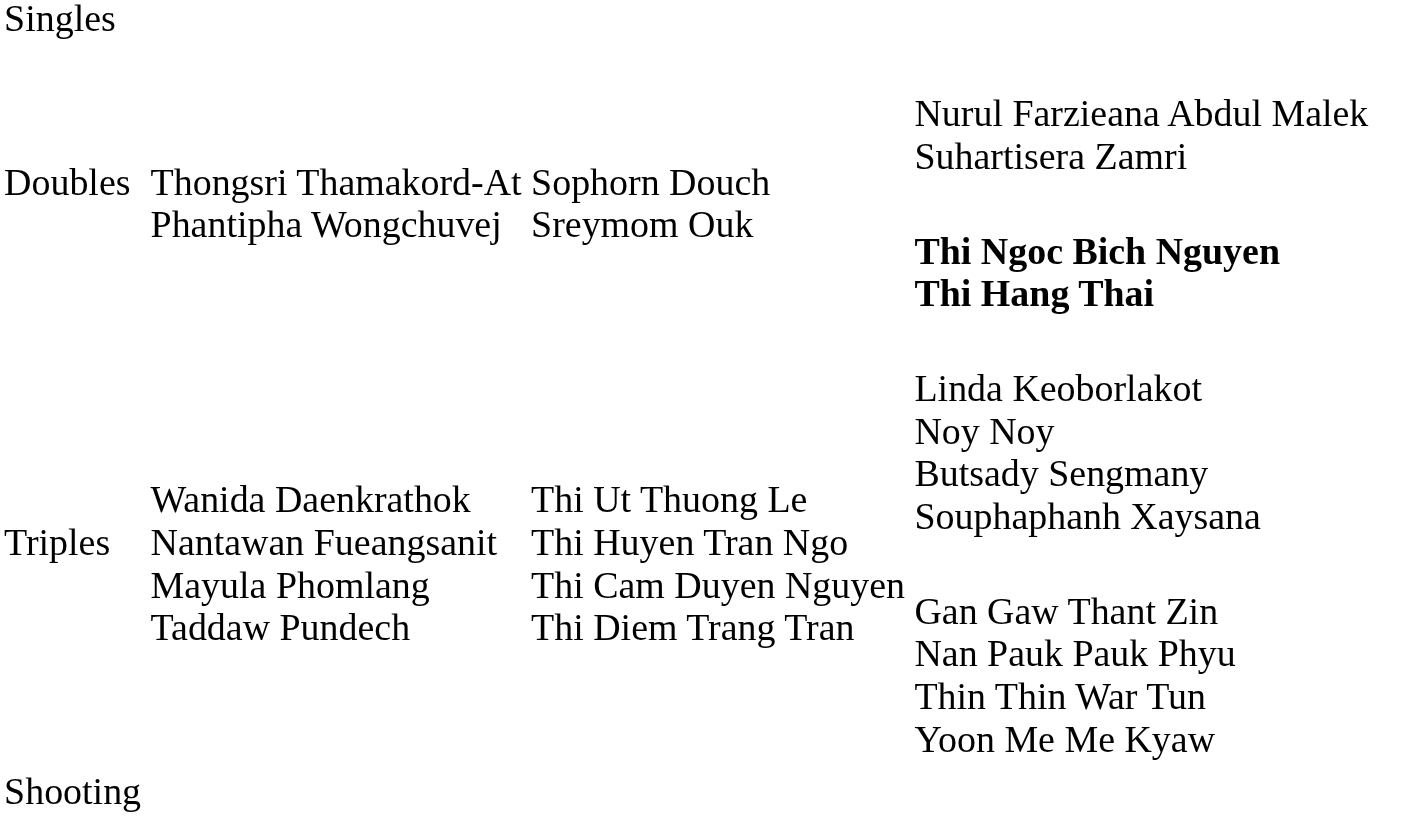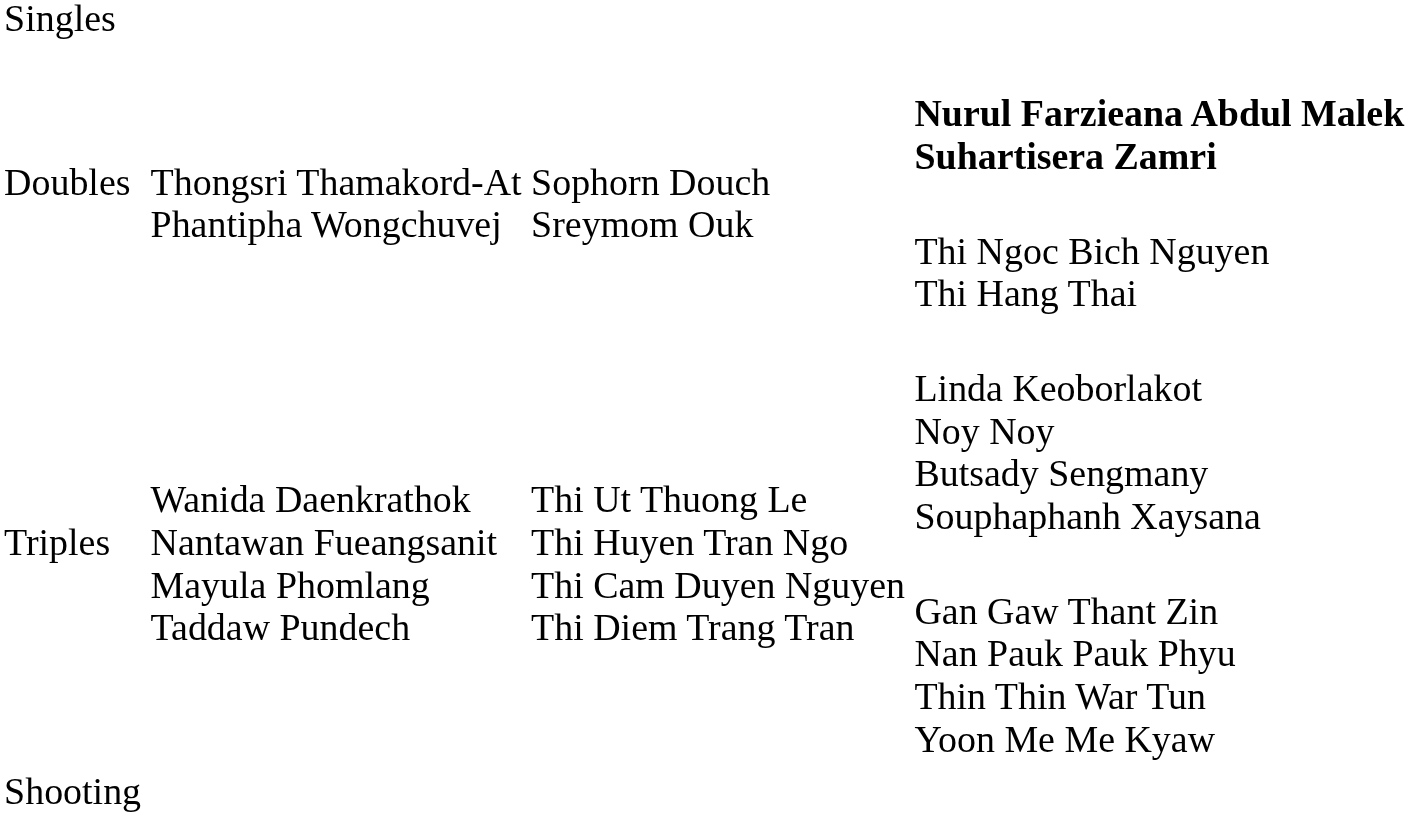(1141, 134) normal -> (1159, 134) bold
(1097, 272) bold -> (1092, 272) normal
